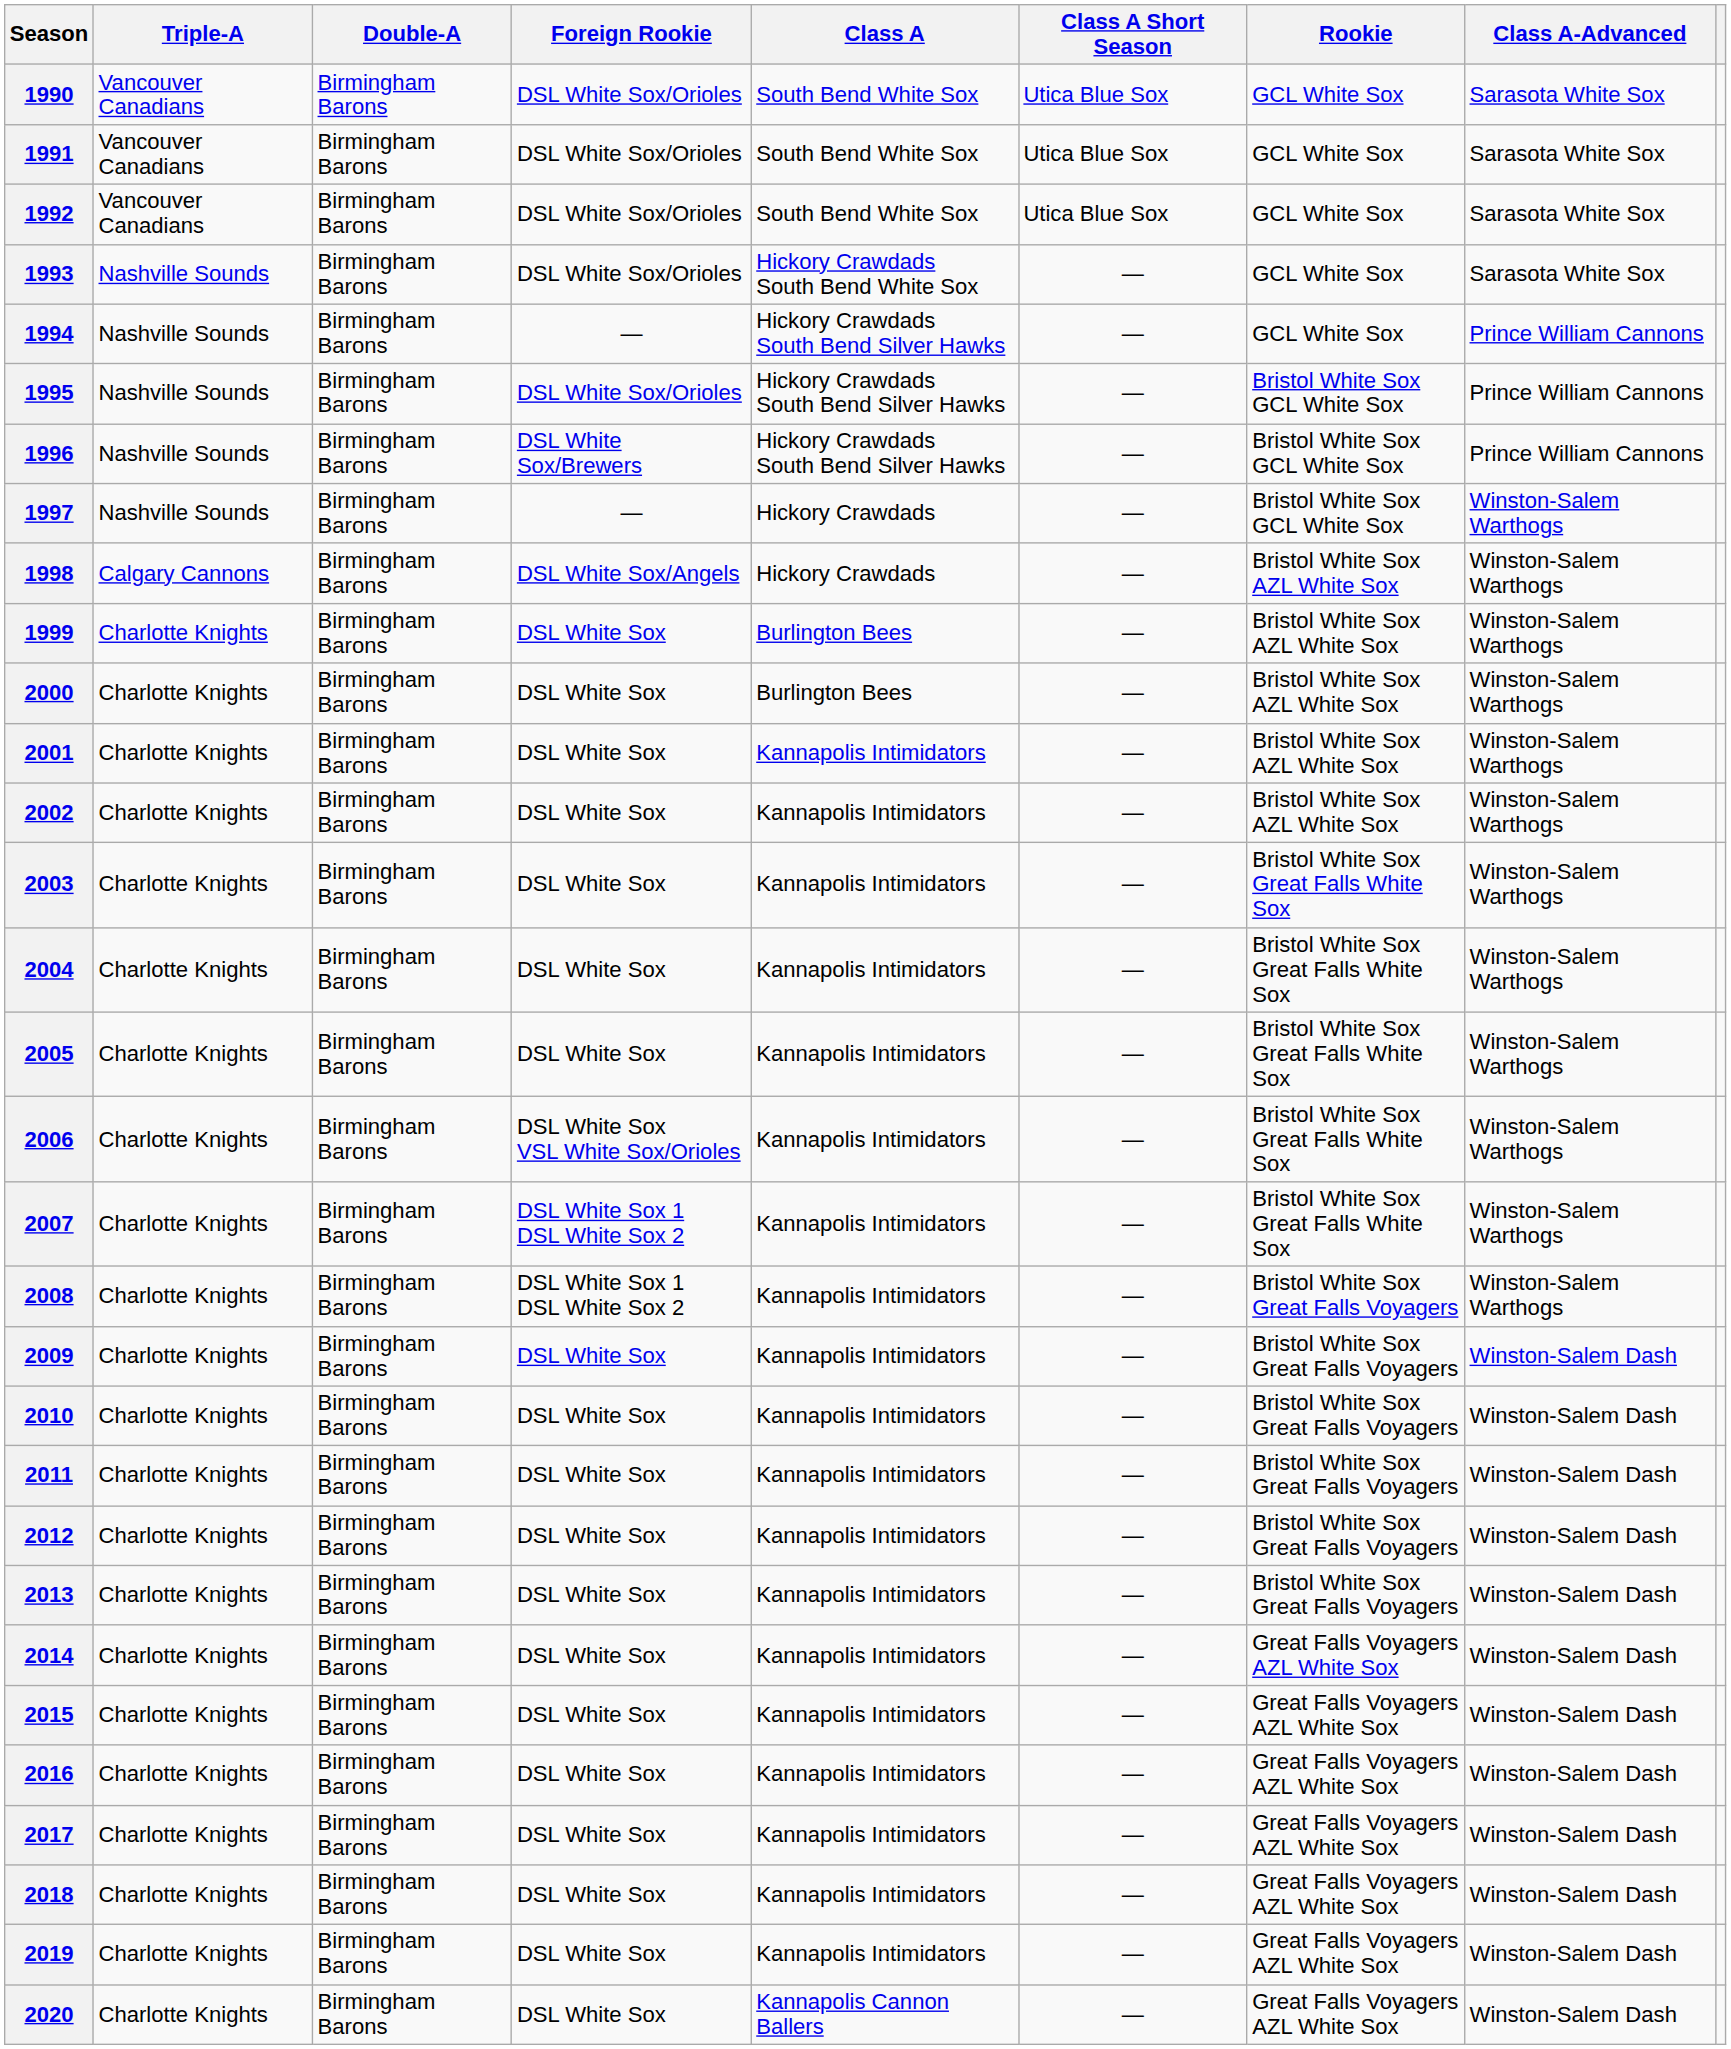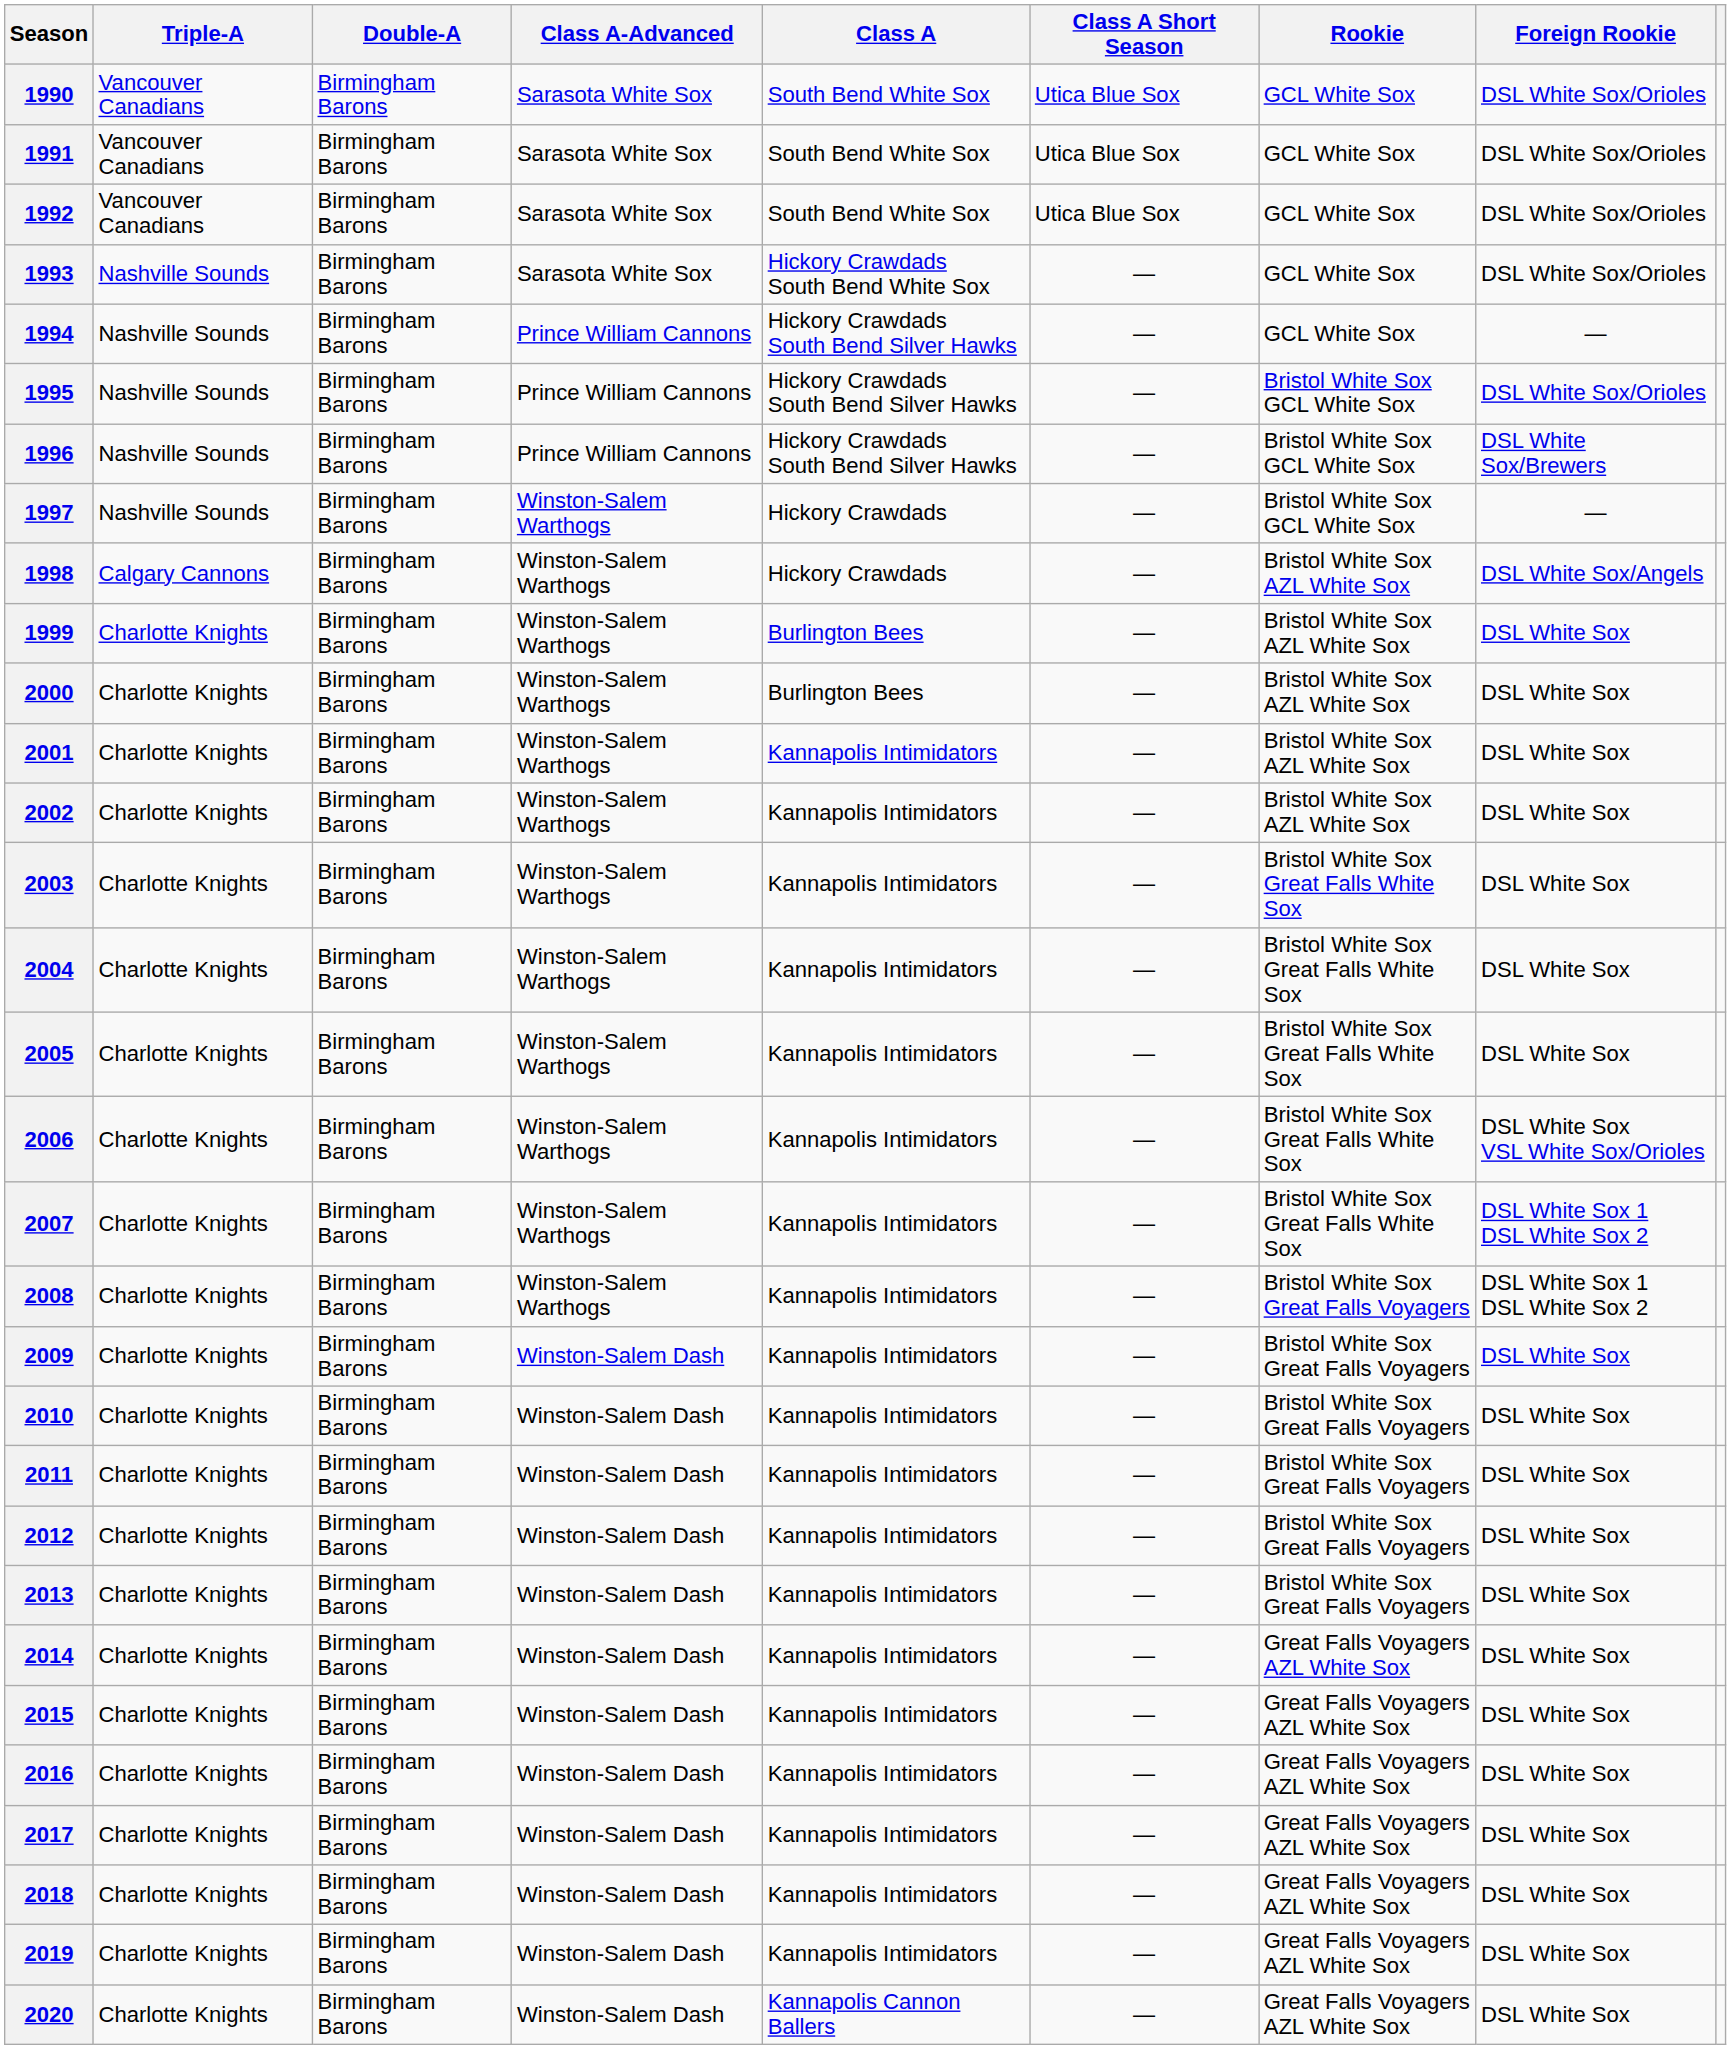columns swapped: (1590, 34) <-> (631, 34)
